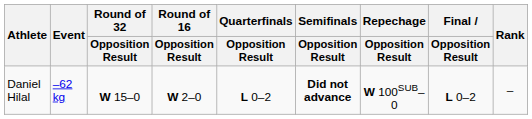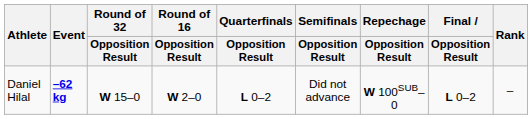(63, 90) normal -> (63, 90) bold
(328, 90) bold -> (328, 90) normal
